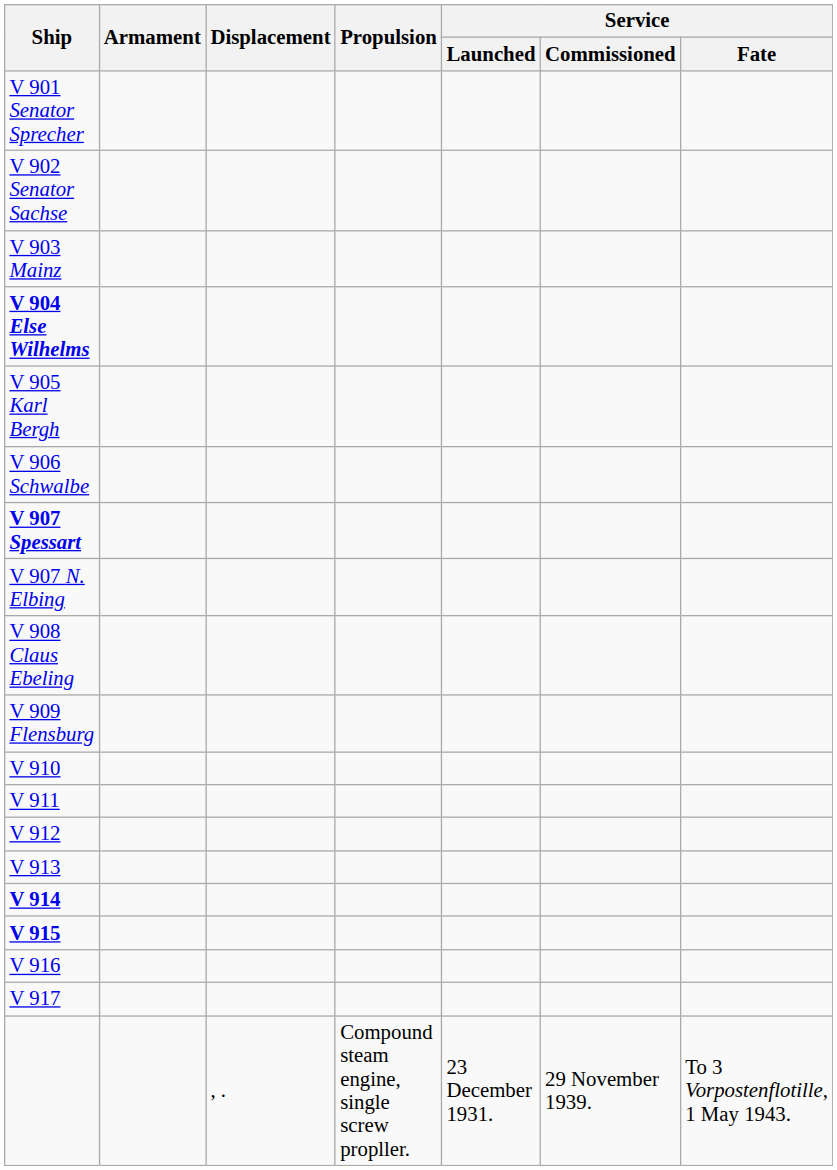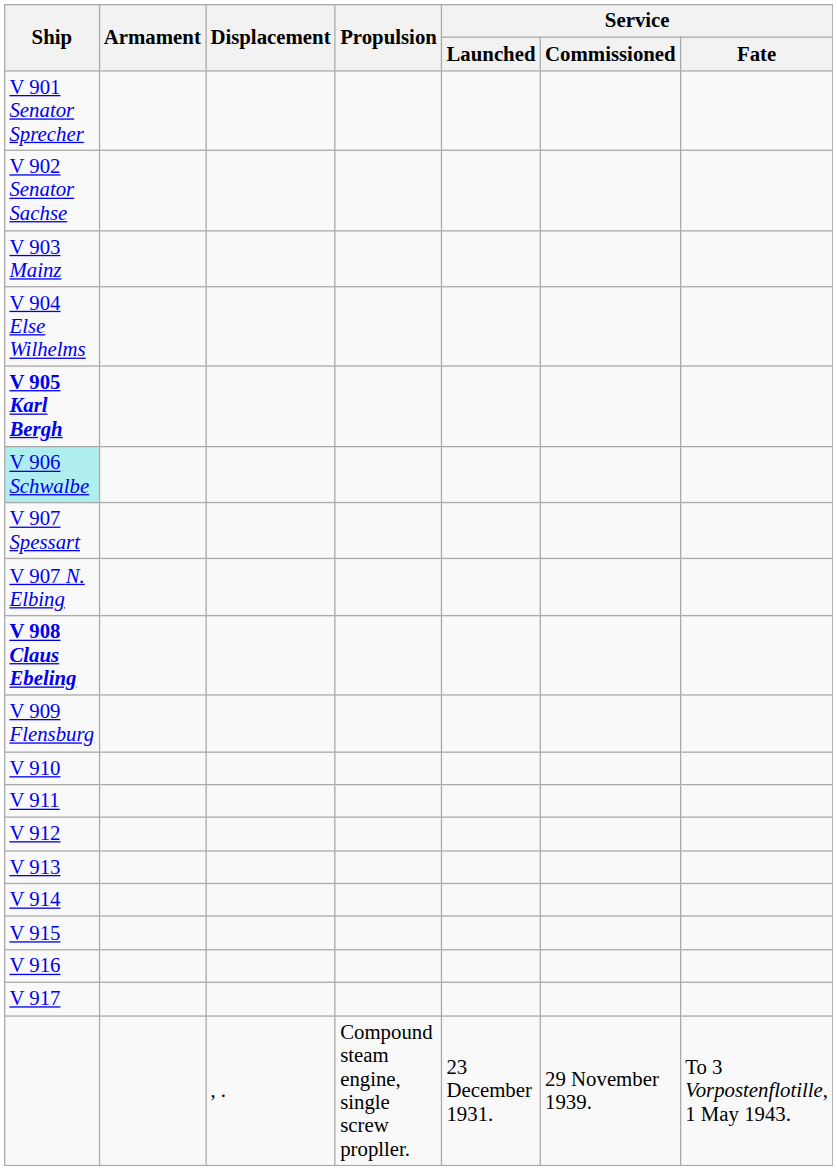(50, 326) bold -> (48, 326) normal
(35, 406) normal -> (36, 406) bold
(49, 474) no background -> (49, 474) paleturquoise background
(45, 530) bold -> (45, 530) normal
(42, 655) normal -> (43, 655) bold
(35, 899) bold -> (35, 899) normal
(35, 932) bold -> (35, 932) normal
